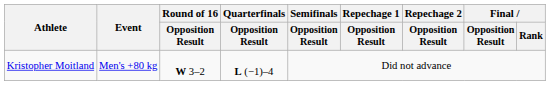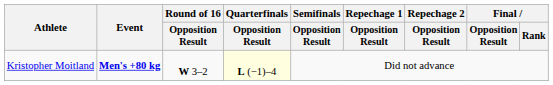(128, 66) normal -> (130, 66) bold
(254, 72) no background -> (257, 72) lightyellow background
